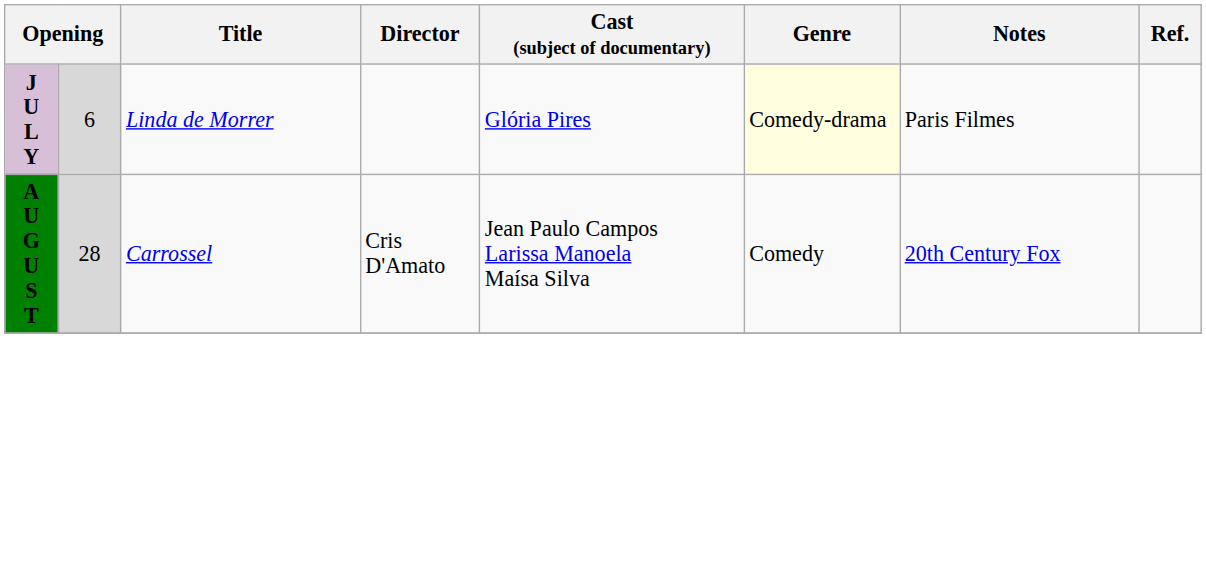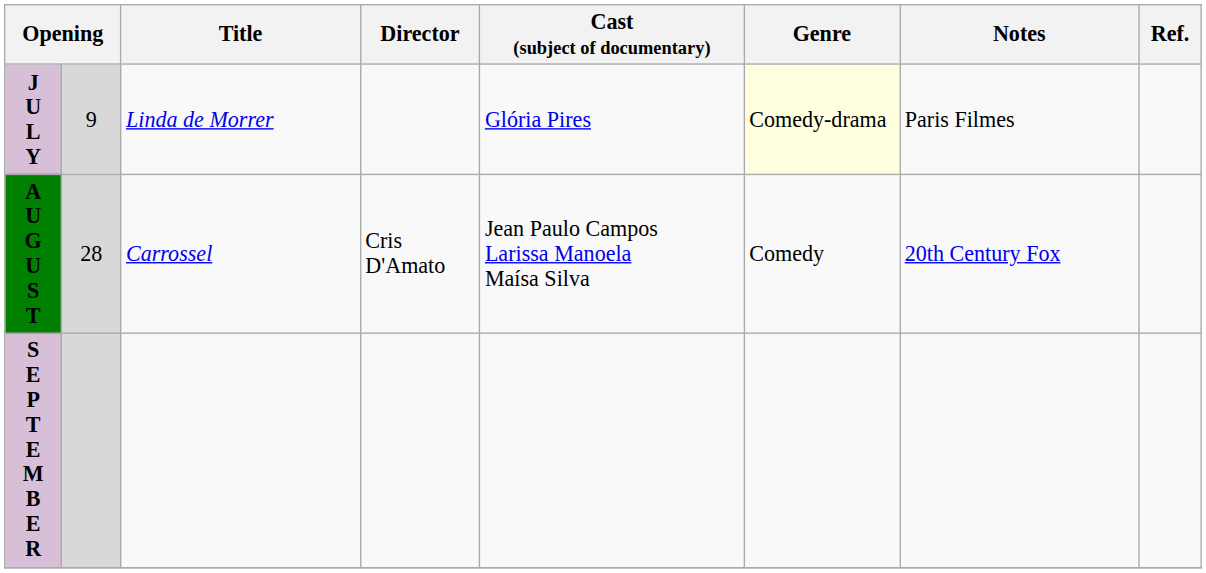(89, 119) 6 -> (91, 119) 9
+ row: (33, 449)
